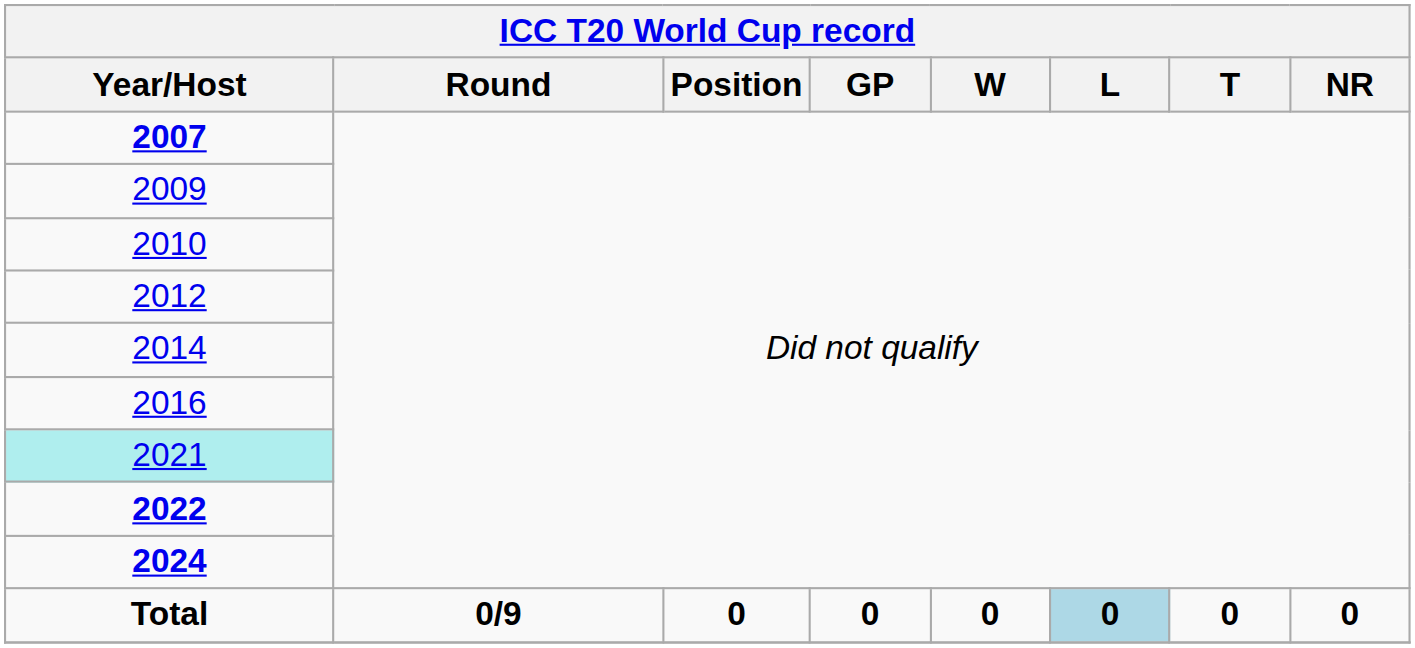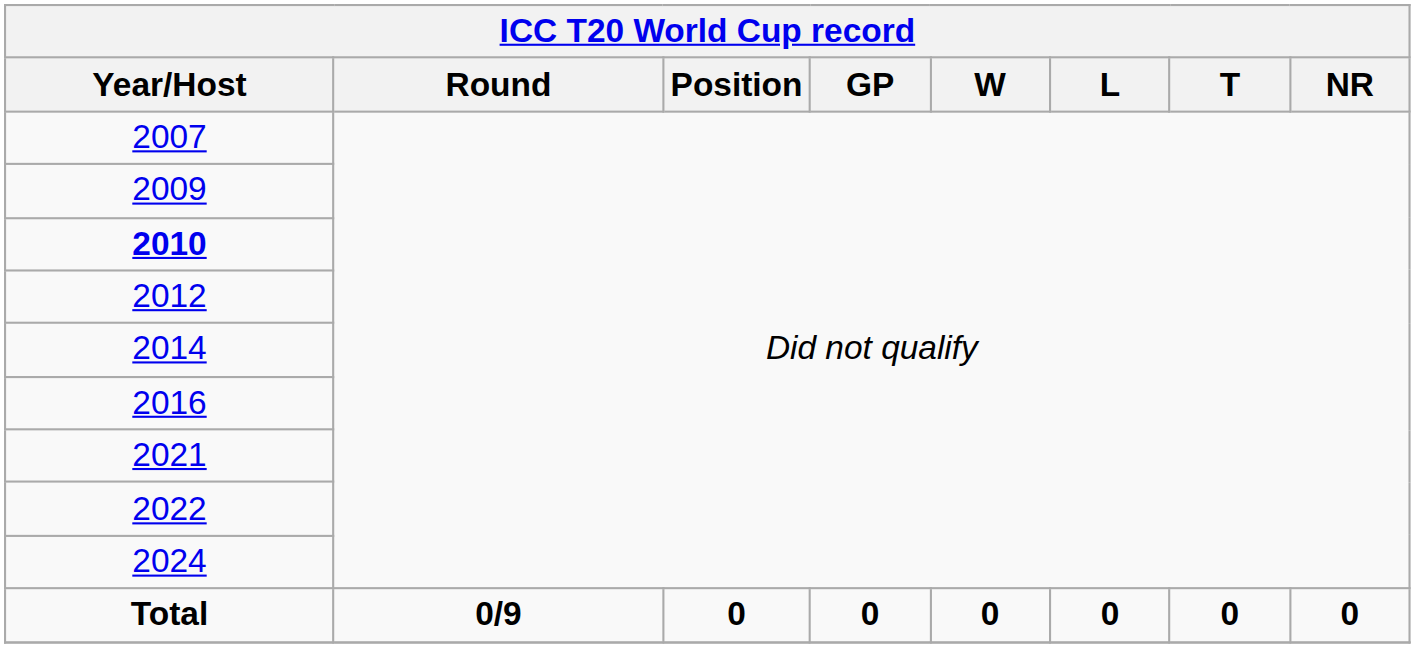(170, 137) bold -> (170, 137) normal
(170, 243) normal -> (170, 243) bold
(170, 455) paleturquoise background -> (170, 455) no background
(170, 508) bold -> (170, 508) normal
(170, 561) bold -> (170, 561) normal
(1110, 614) lightblue background -> (1110, 614) no background
